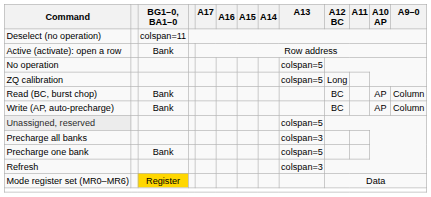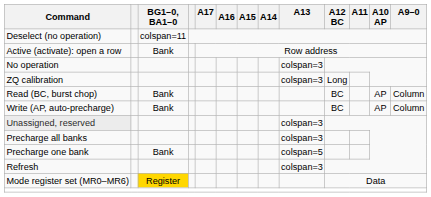(302, 65) colspan=5 -> (302, 65) colspan=3
(302, 80) colspan=5 -> (302, 80) colspan=3
(302, 123) colspan=5 -> (302, 123) colspan=3
